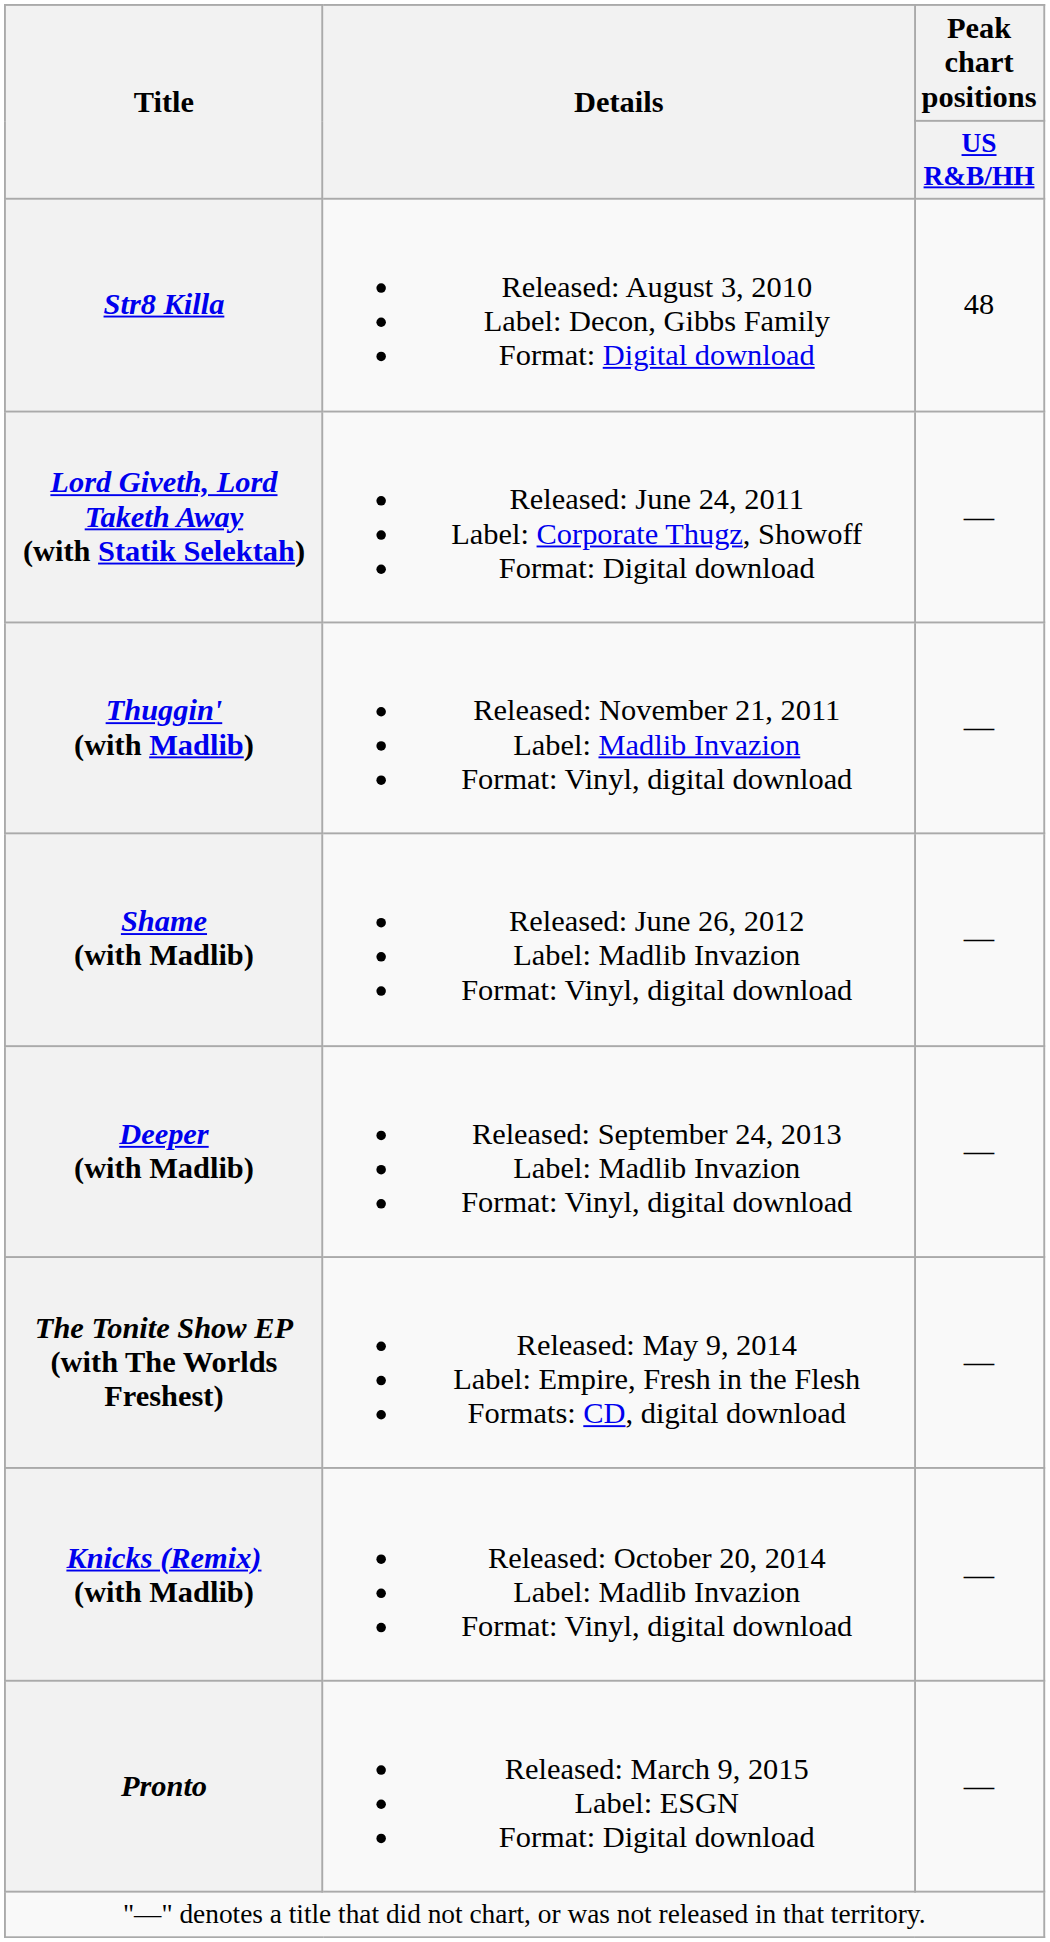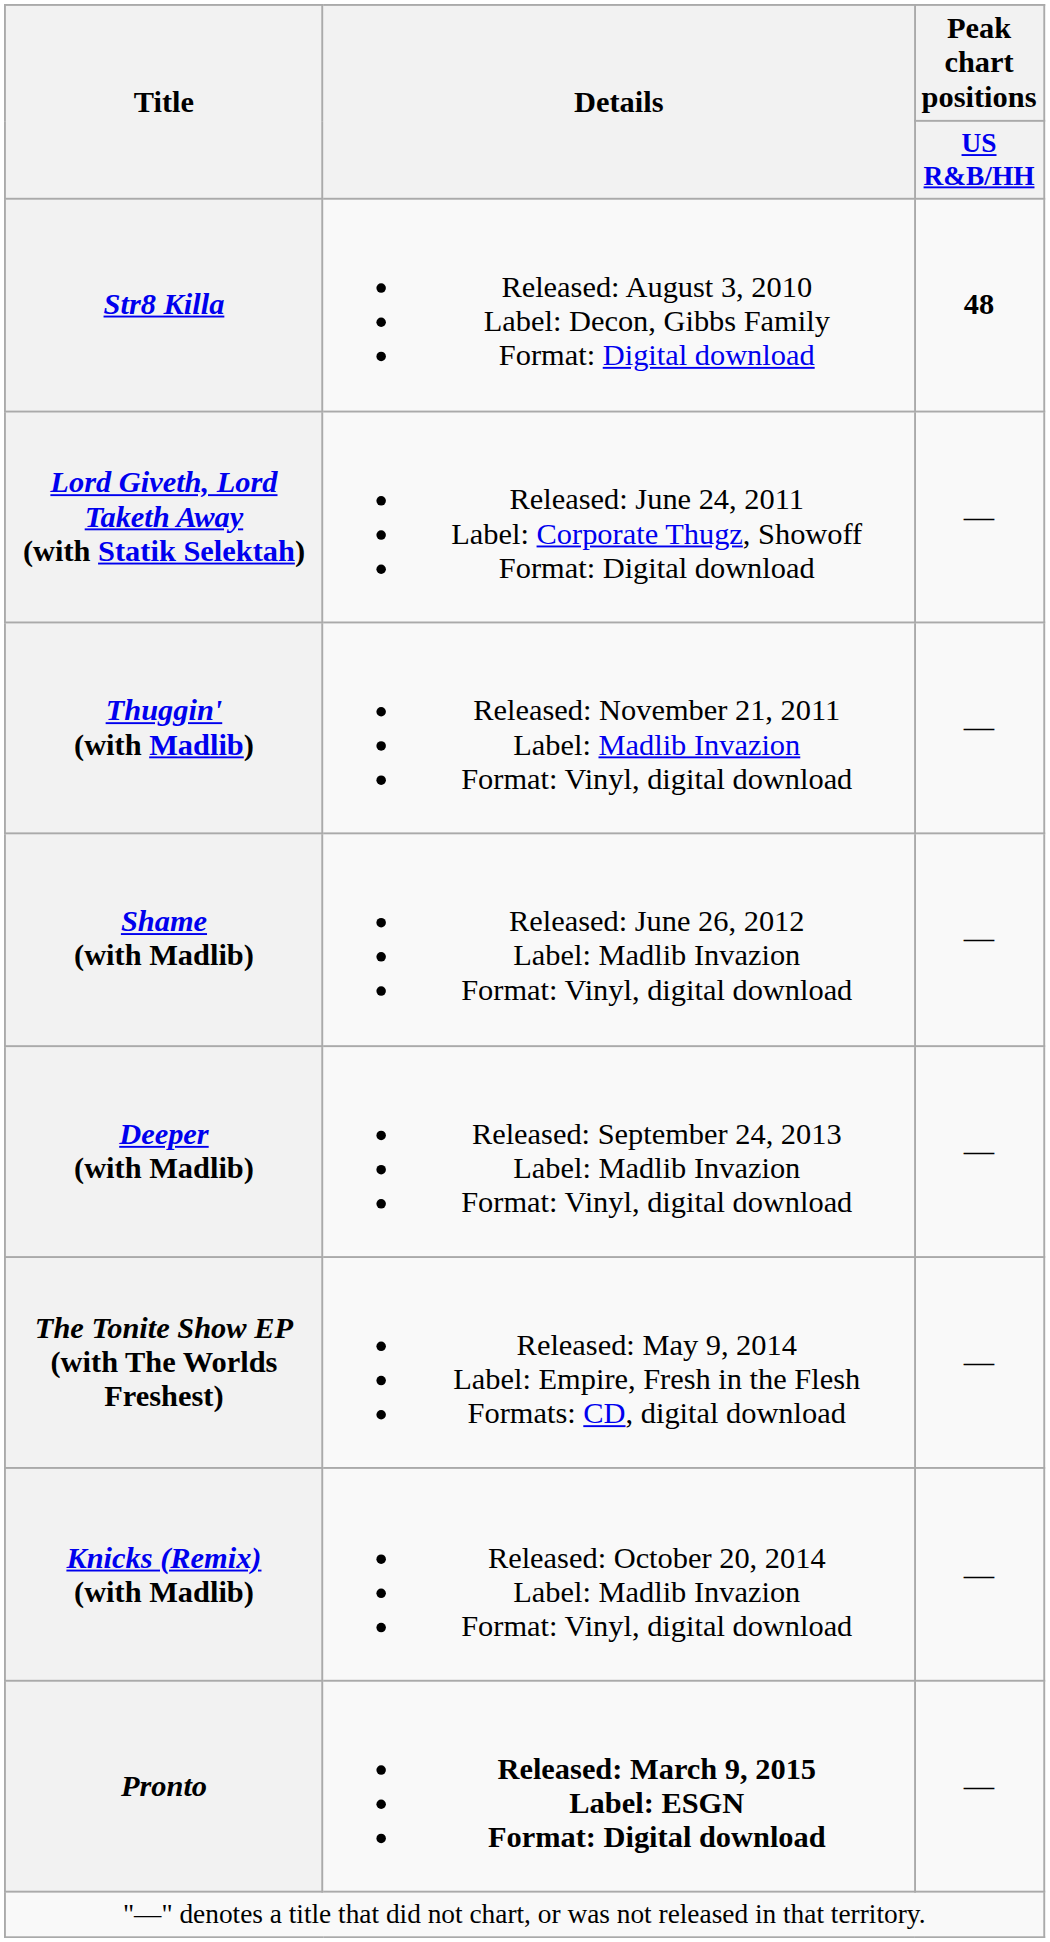(979, 304) normal -> (979, 304) bold
(619, 1803) normal -> (619, 1803) bold
